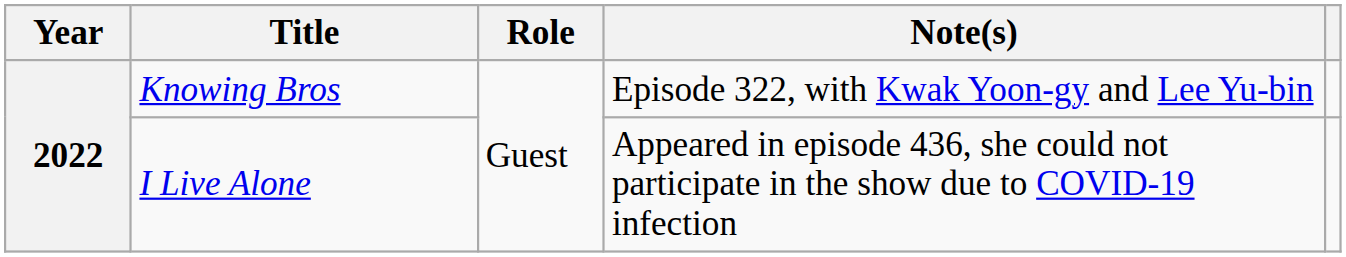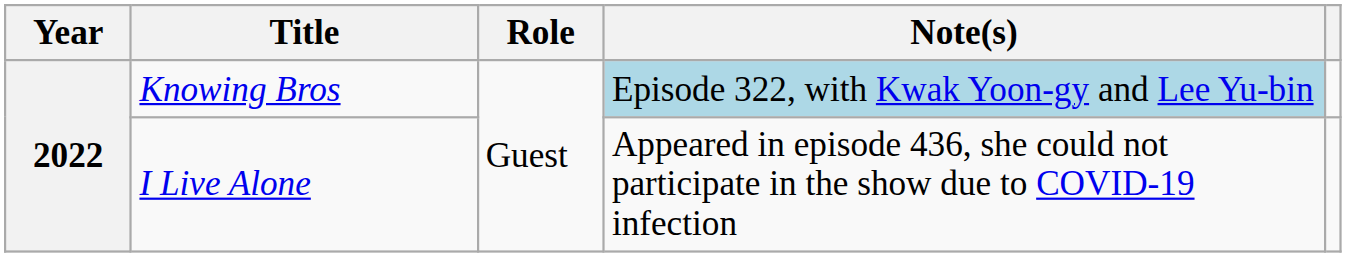(963, 88) no background -> (963, 88) lightblue background
